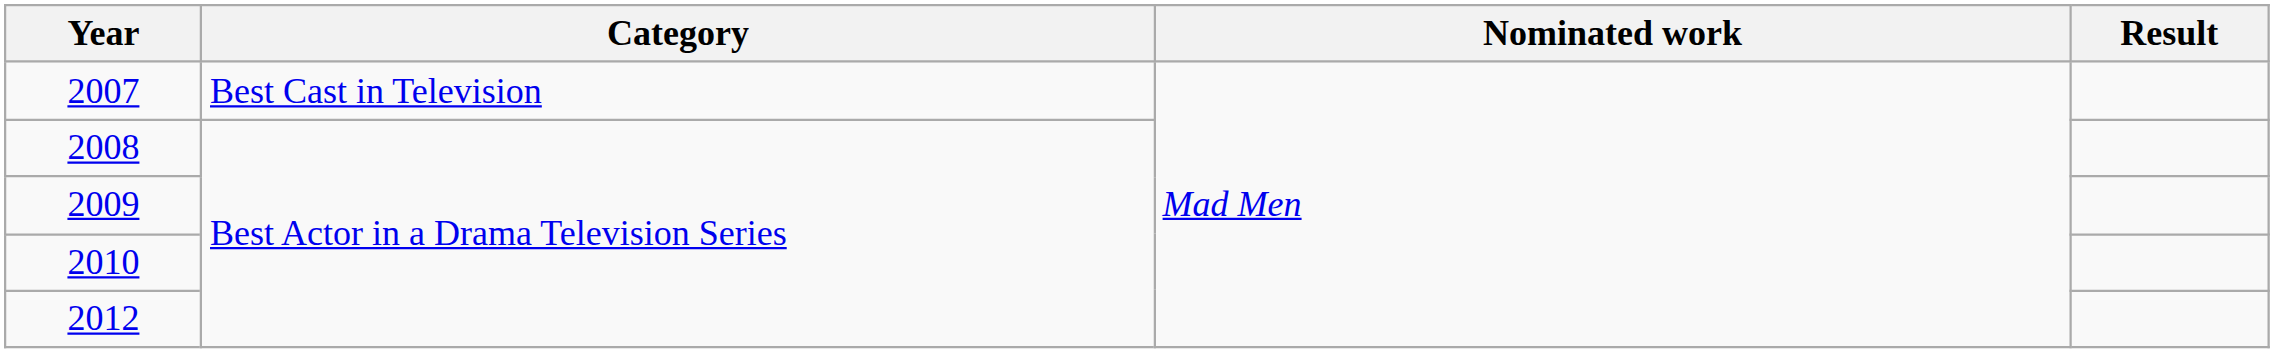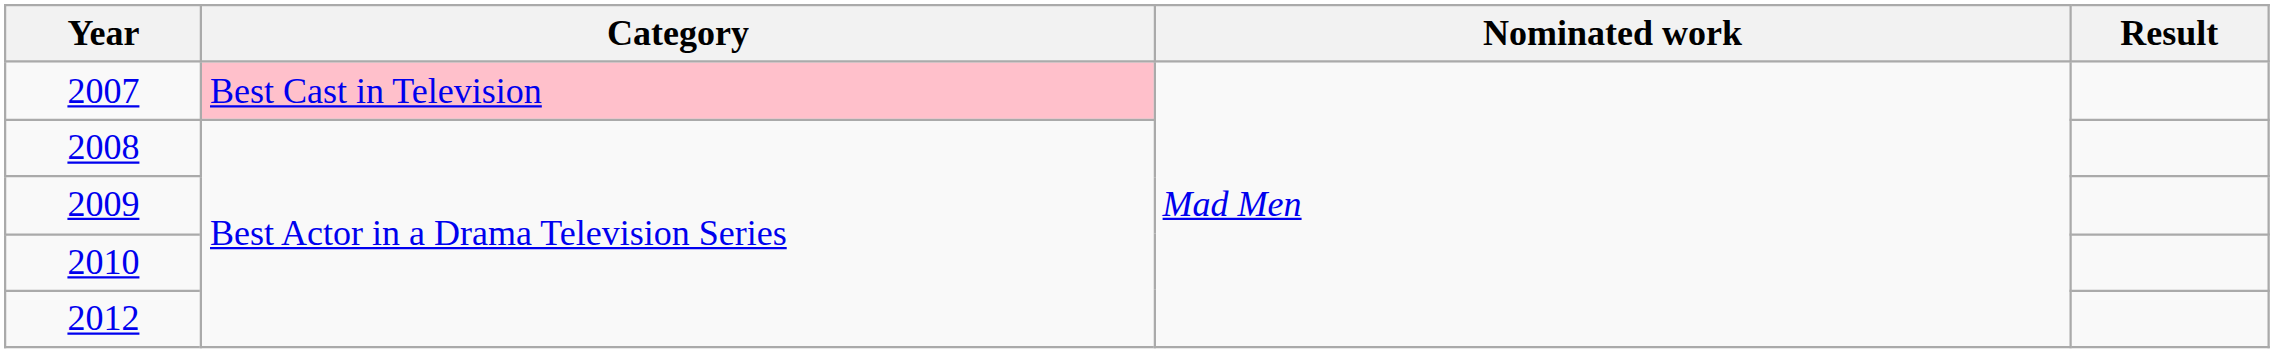(376, 90) no background -> (376, 90) pink background
